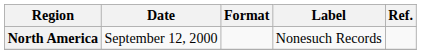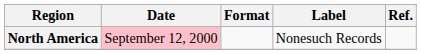(161, 37) no background -> (161, 37) pink background
